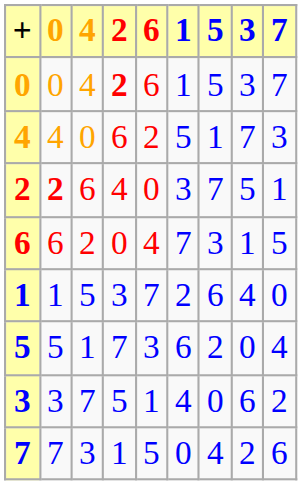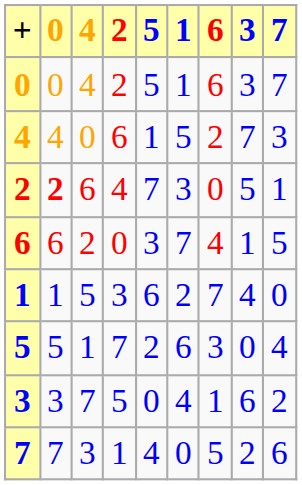columns swapped: (151, 30) <-> (215, 30)
(119, 83) bold -> (119, 83) normal
